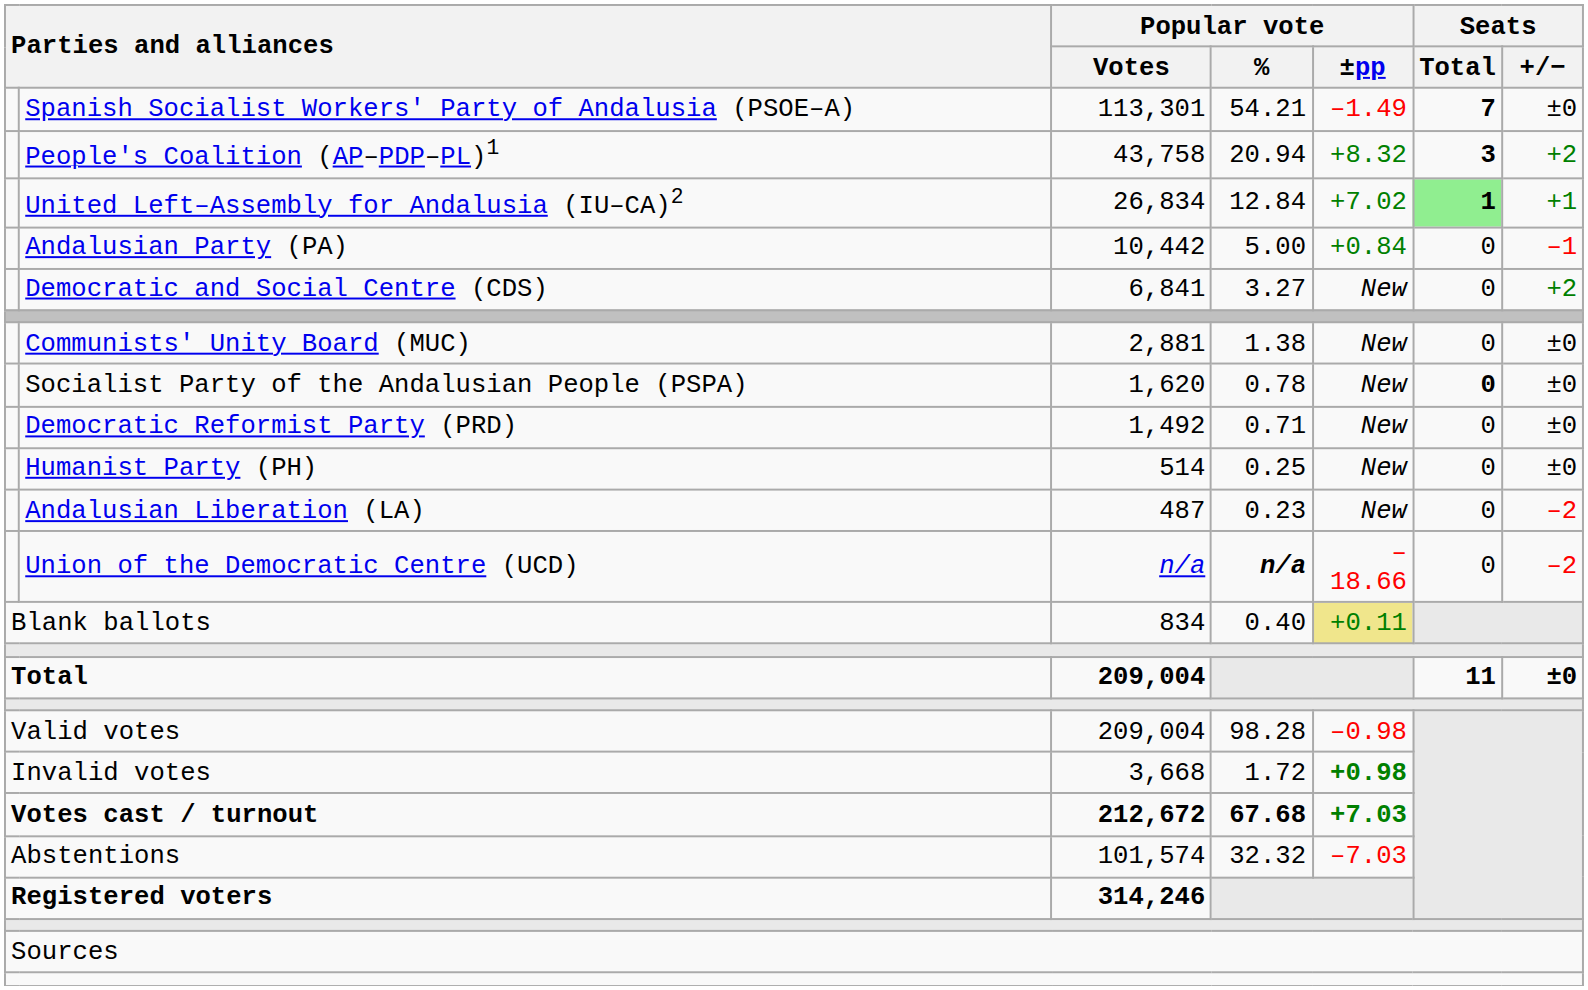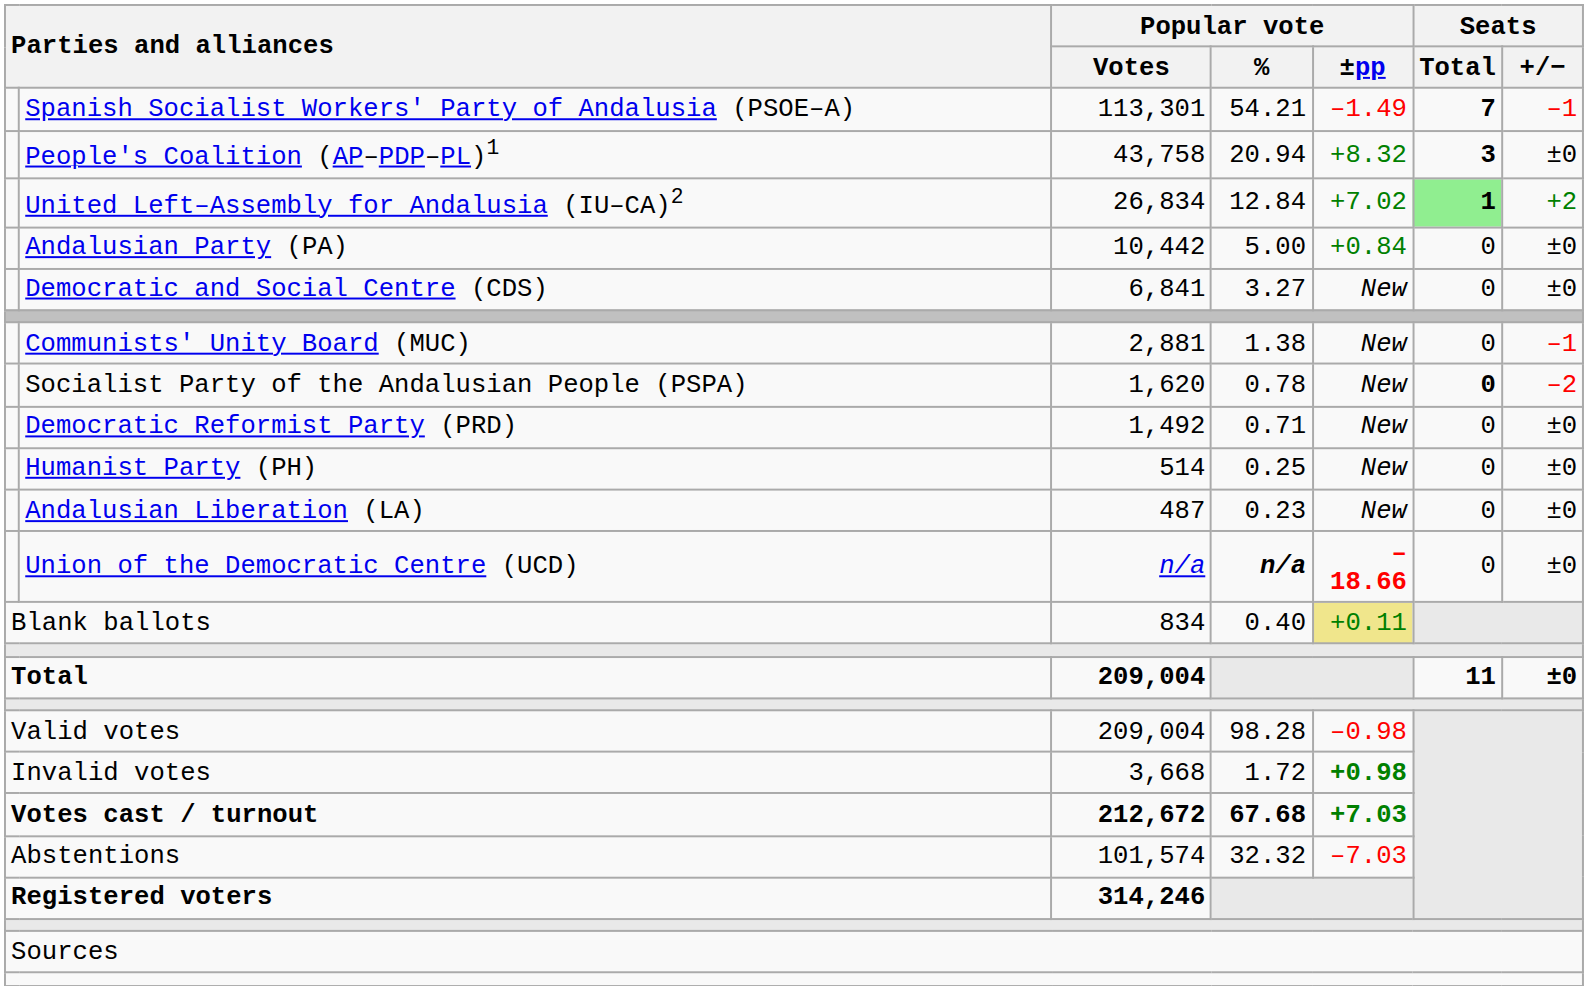(1562, 109) ±0 -> (1562, 109) –1
(1562, 154) +2 -> (1562, 154) ±0
(1562, 203) +1 -> (1562, 203) +2
(1562, 248) –1 -> (1562, 248) ±0
(1562, 289) +2 -> (1562, 289) ±0
(1562, 343) ±0 -> (1562, 343) –1
(1562, 385) ±0 -> (1562, 385) –2
(1562, 510) –2 -> (1562, 510) ±0
(1369, 567) normal -> (1369, 567) bold
(1562, 567) –2 -> (1562, 567) ±0
